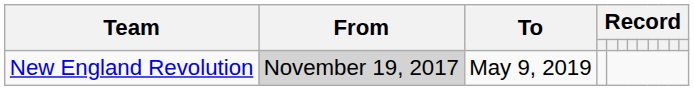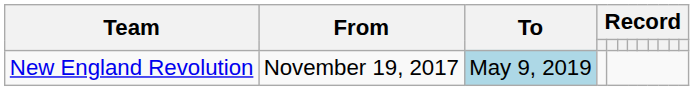(361, 67) lightgrey background -> (361, 67) no background
(530, 67) no background -> (530, 67) lightblue background
